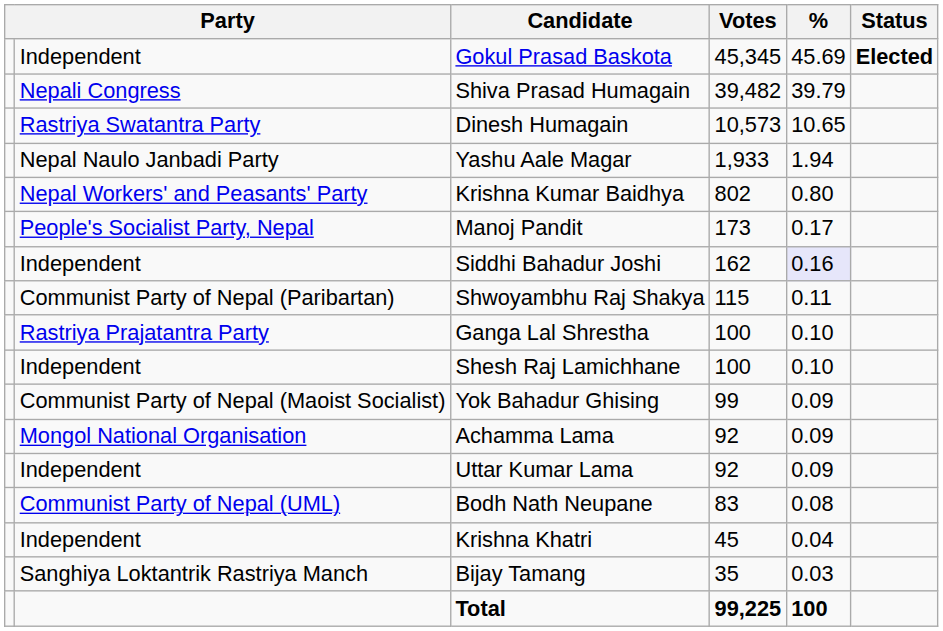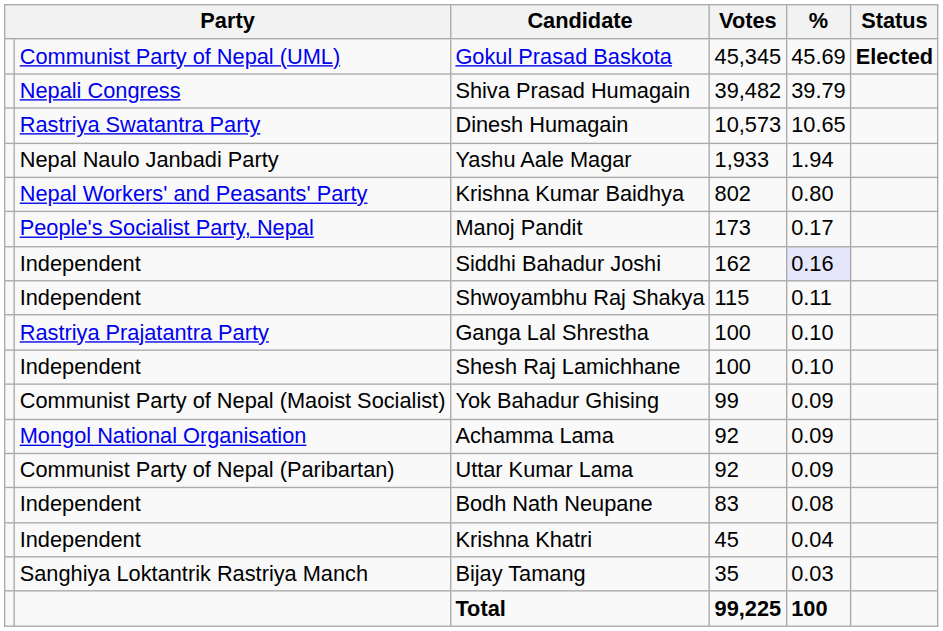(80, 56) Independent -> (180, 56) Communist Party of Nepal (UML)
(207, 297) Communist Party of Nepal (Paribartan) -> (80, 297) Independent
(80, 470) Independent -> (207, 470) Communist Party of Nepal (Paribartan)
(180, 504) Communist Party of Nepal (UML) -> (80, 504) Independent
